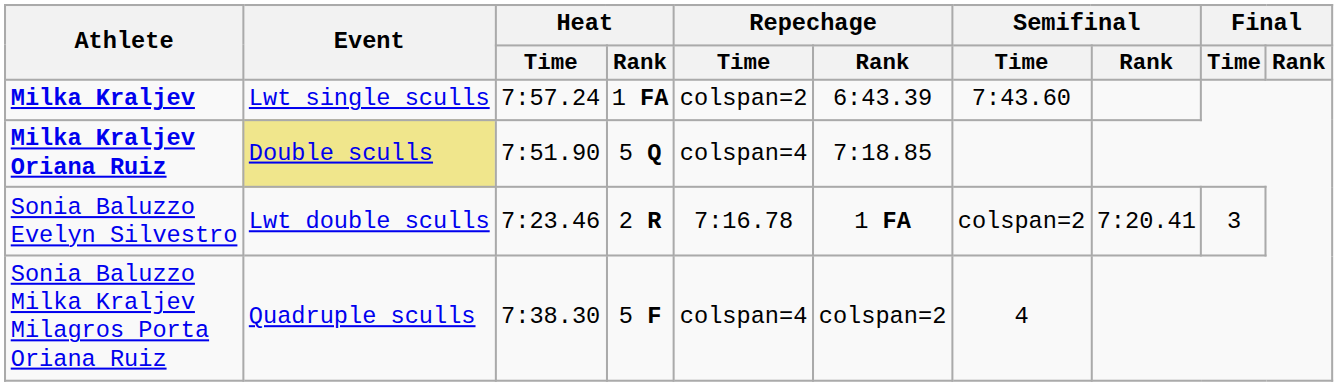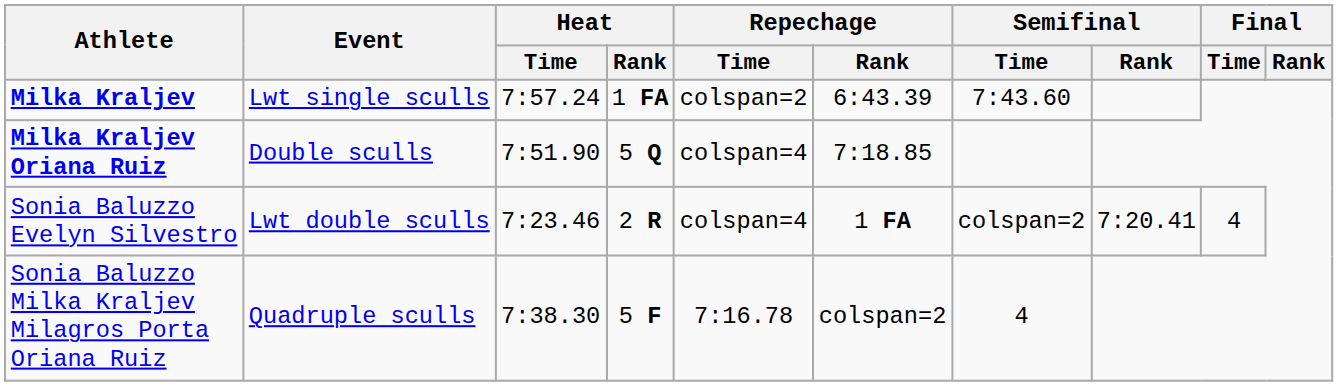(341, 153) khaki background -> (341, 153) no background
(744, 221) 7:16.78 -> (744, 221) colspan=4
(1234, 221) 3 -> (1234, 221) 4
(744, 318) colspan=4 -> (744, 318) 7:16.78
